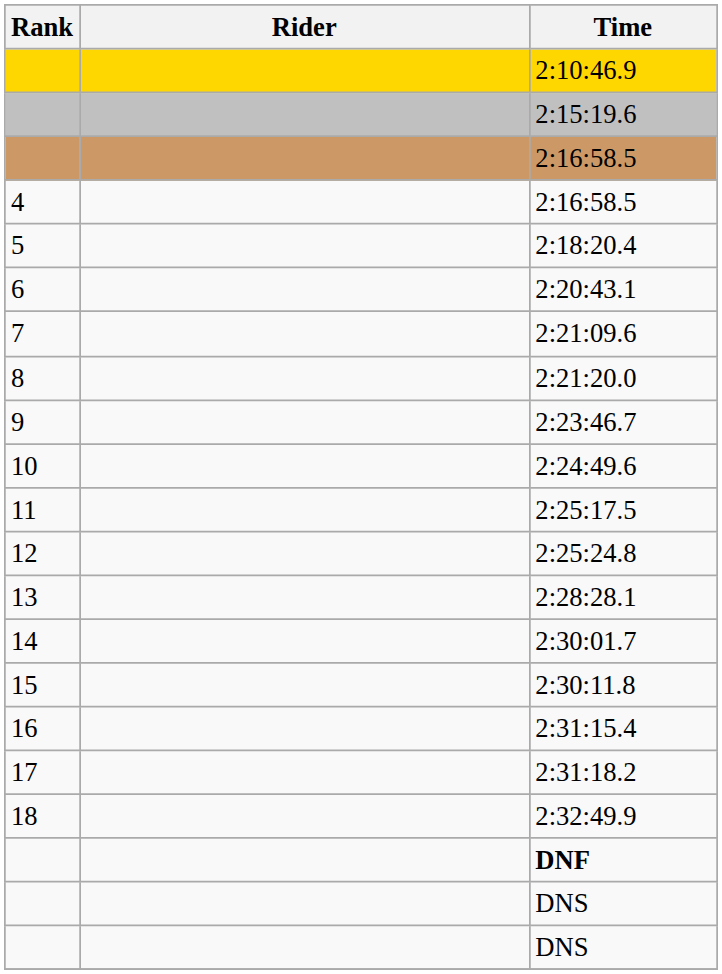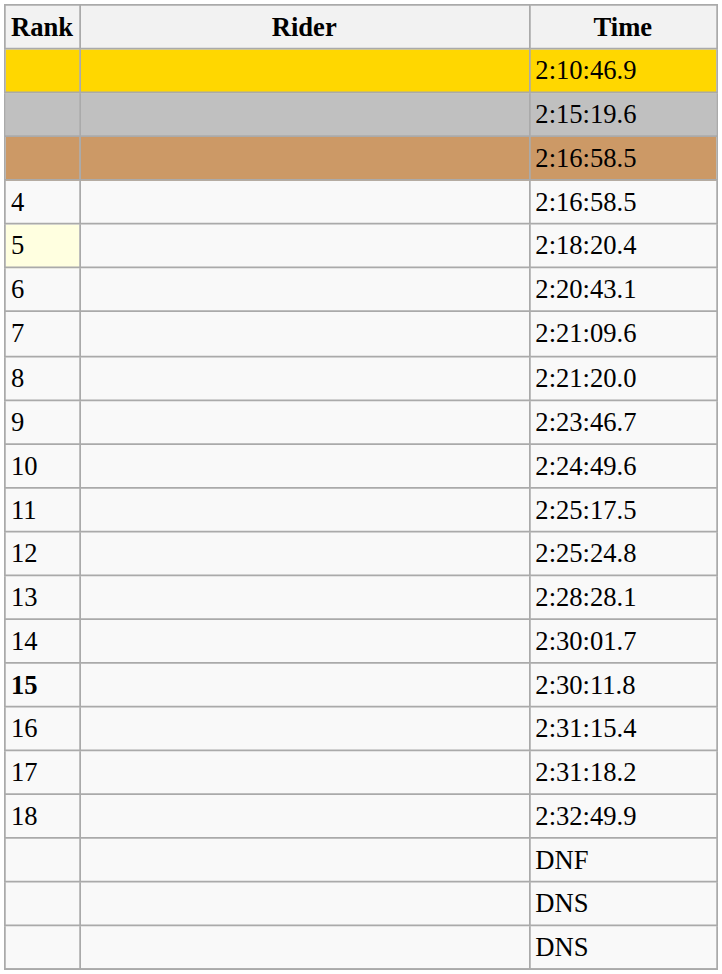(18, 245) no background -> (18, 245) lightyellow background
(24, 684) normal -> (24, 684) bold
(563, 859) bold -> (562, 859) normal
